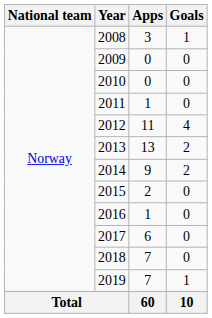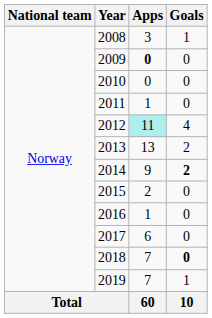(148, 59) normal -> (148, 59) bold
(148, 125) no background -> (148, 125) paleturquoise background
(187, 170) normal -> (187, 170) bold
(187, 258) normal -> (187, 258) bold
